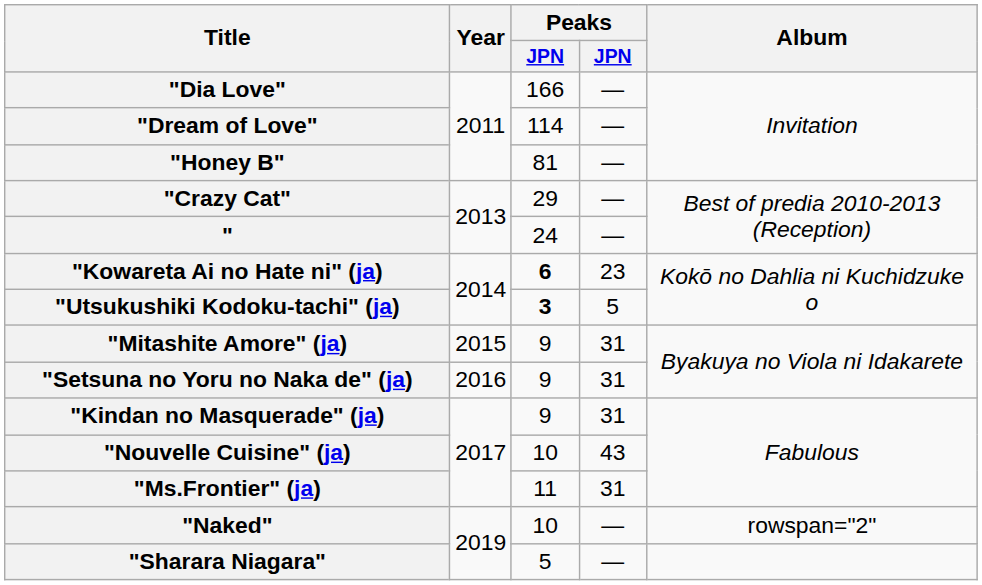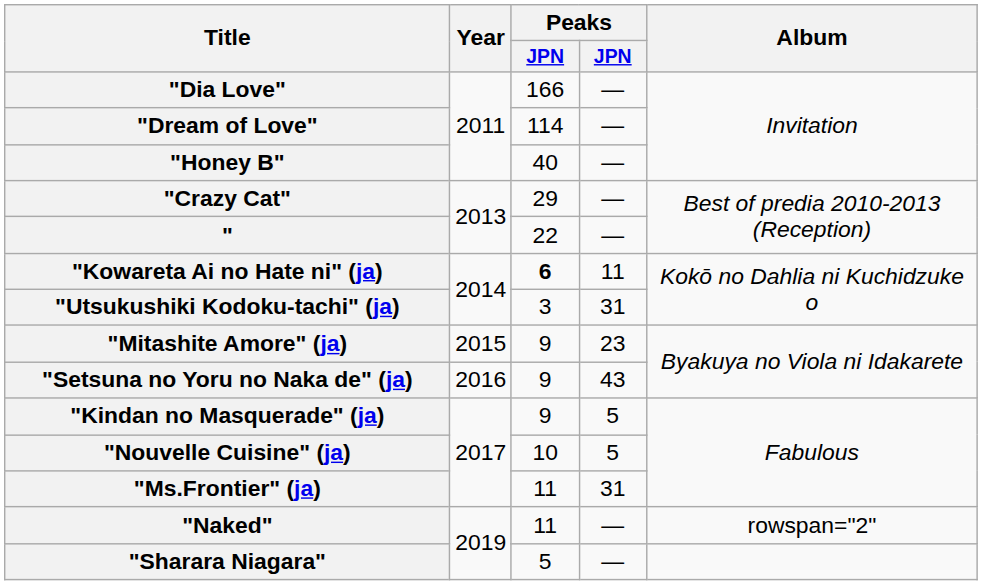(545, 162) 81 -> (545, 162) 40
(545, 234) 24 -> (545, 234) 22
(613, 271) 23 -> (613, 271) 11
(545, 307) bold -> (545, 307) normal
(613, 307) 5 -> (613, 307) 31
(613, 343) 31 -> (613, 343) 23
(613, 379) 31 -> (613, 379) 43
(613, 416) 31 -> (613, 416) 5
(613, 452) 43 -> (613, 452) 5
(545, 525) 10 -> (545, 525) 11
